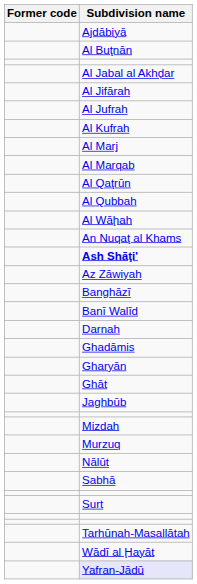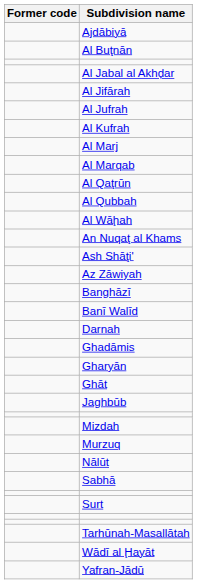(110, 256) bold -> (108, 256) normal
(113, 570) lavender background -> (113, 570) no background
